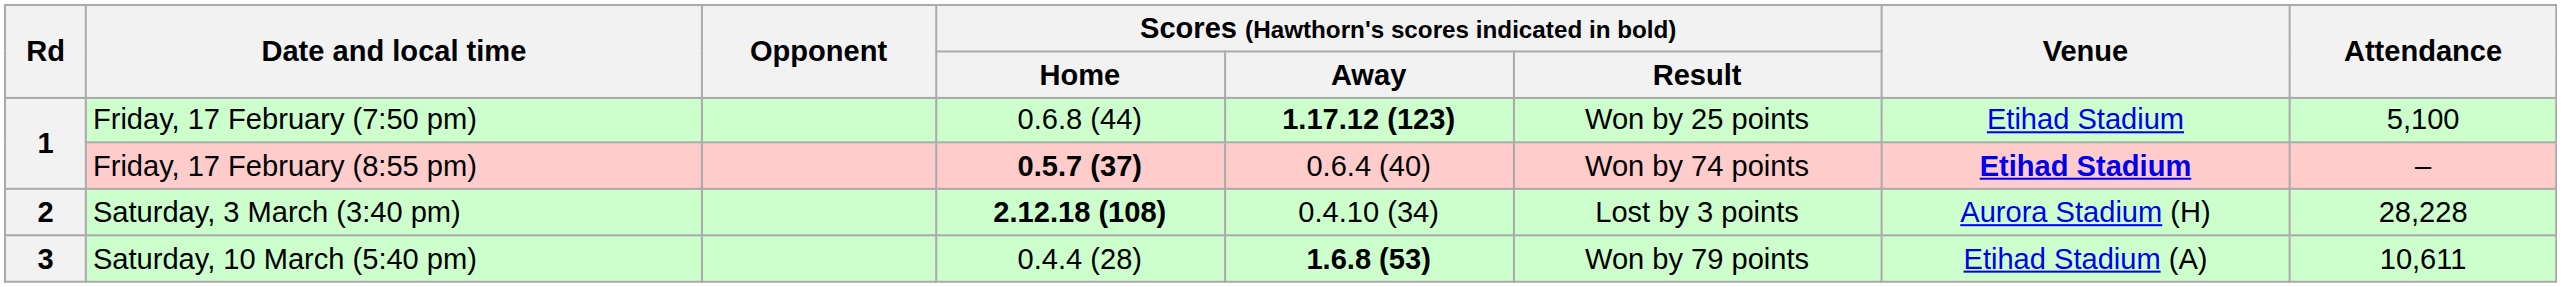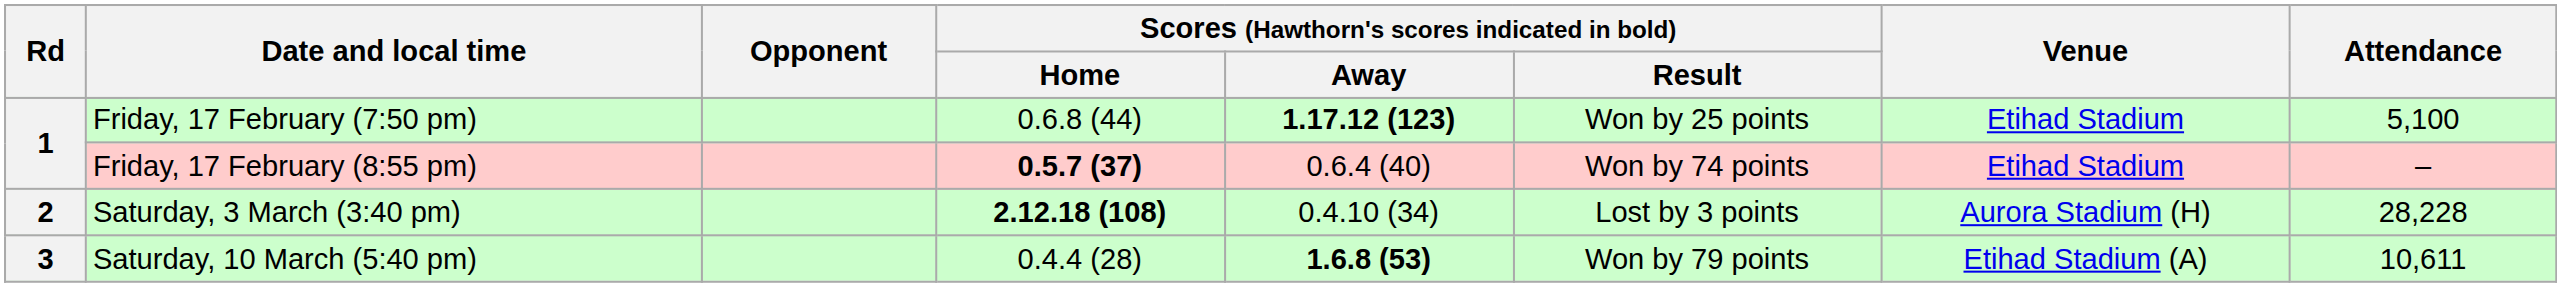(2085, 166) bold -> (2085, 166) normal
